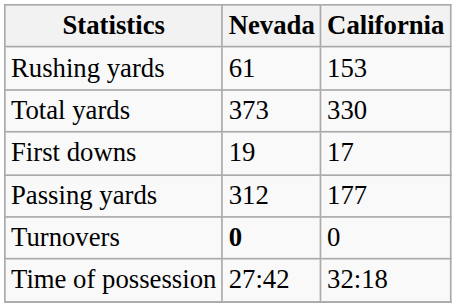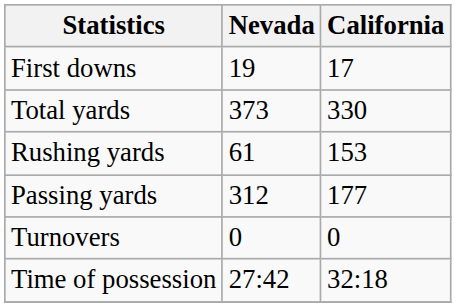rows swapped: (74, 152) <-> (88, 68)
(235, 237) bold -> (235, 237) normal
